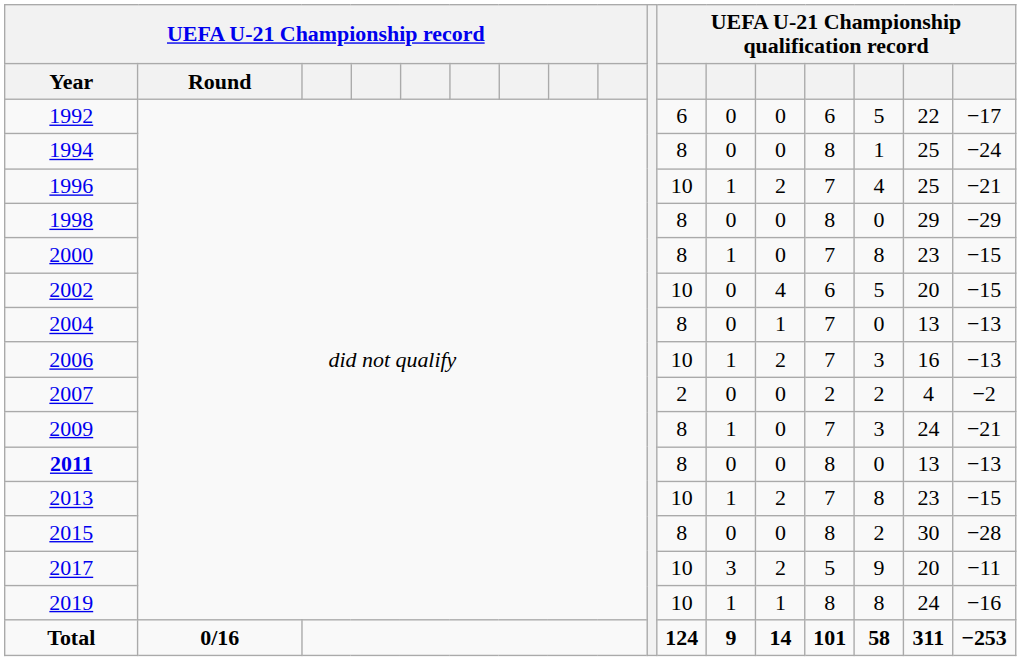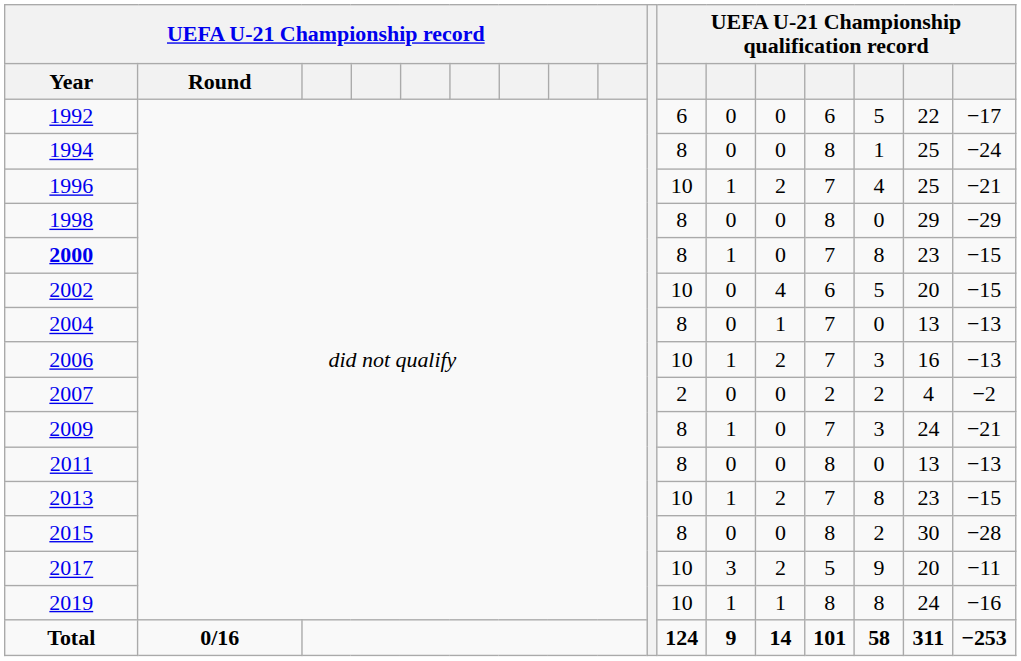(71, 255) normal -> (71, 255) bold
(71, 463) bold -> (71, 463) normal
